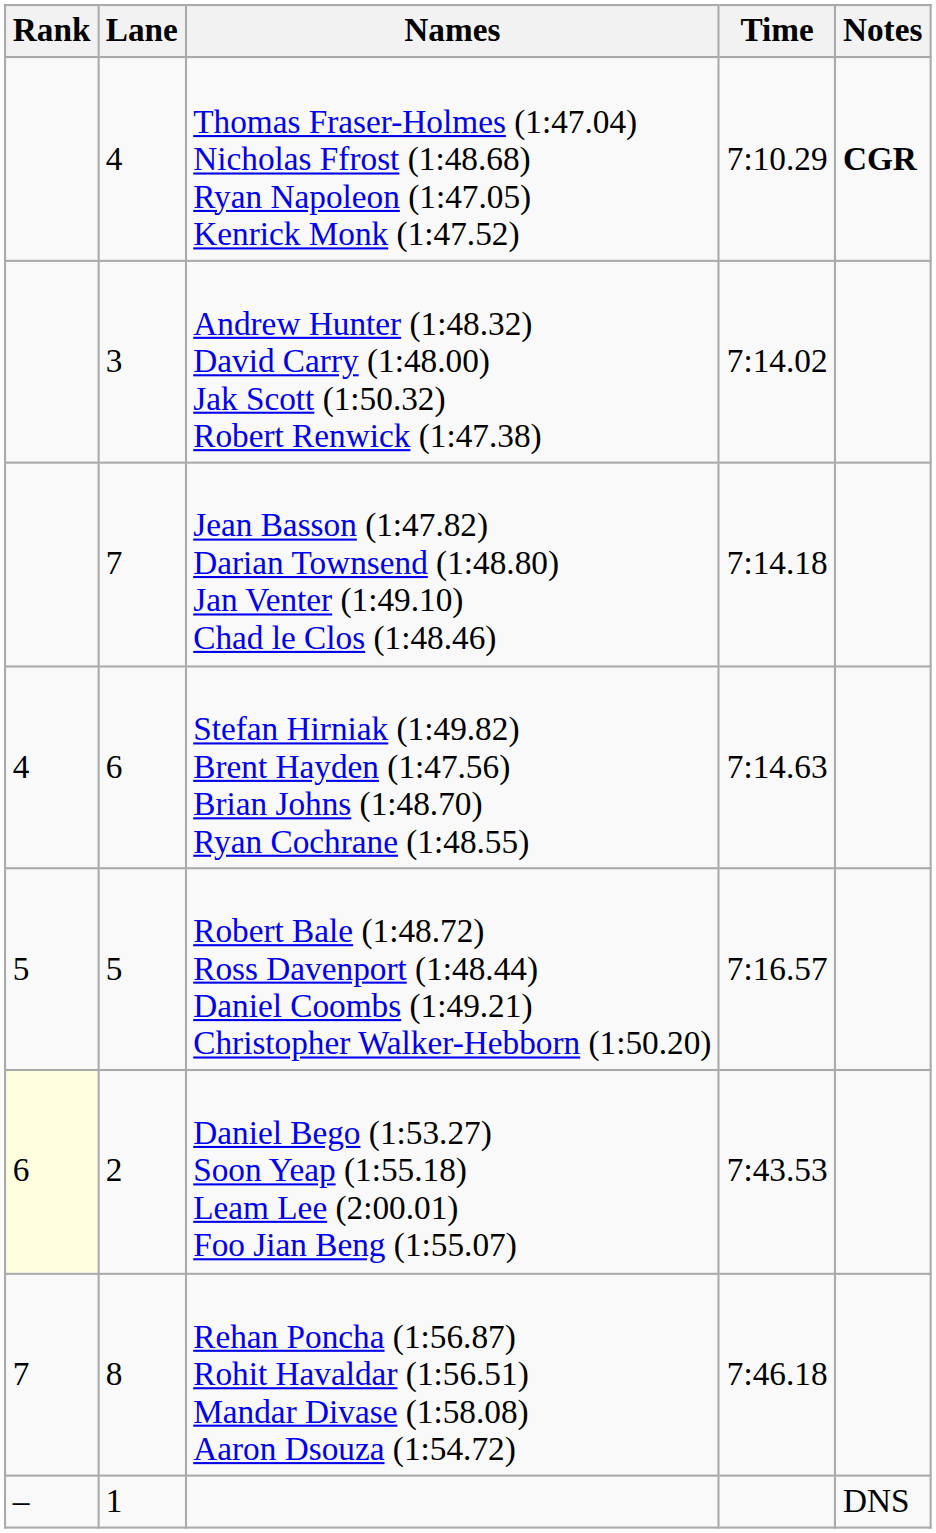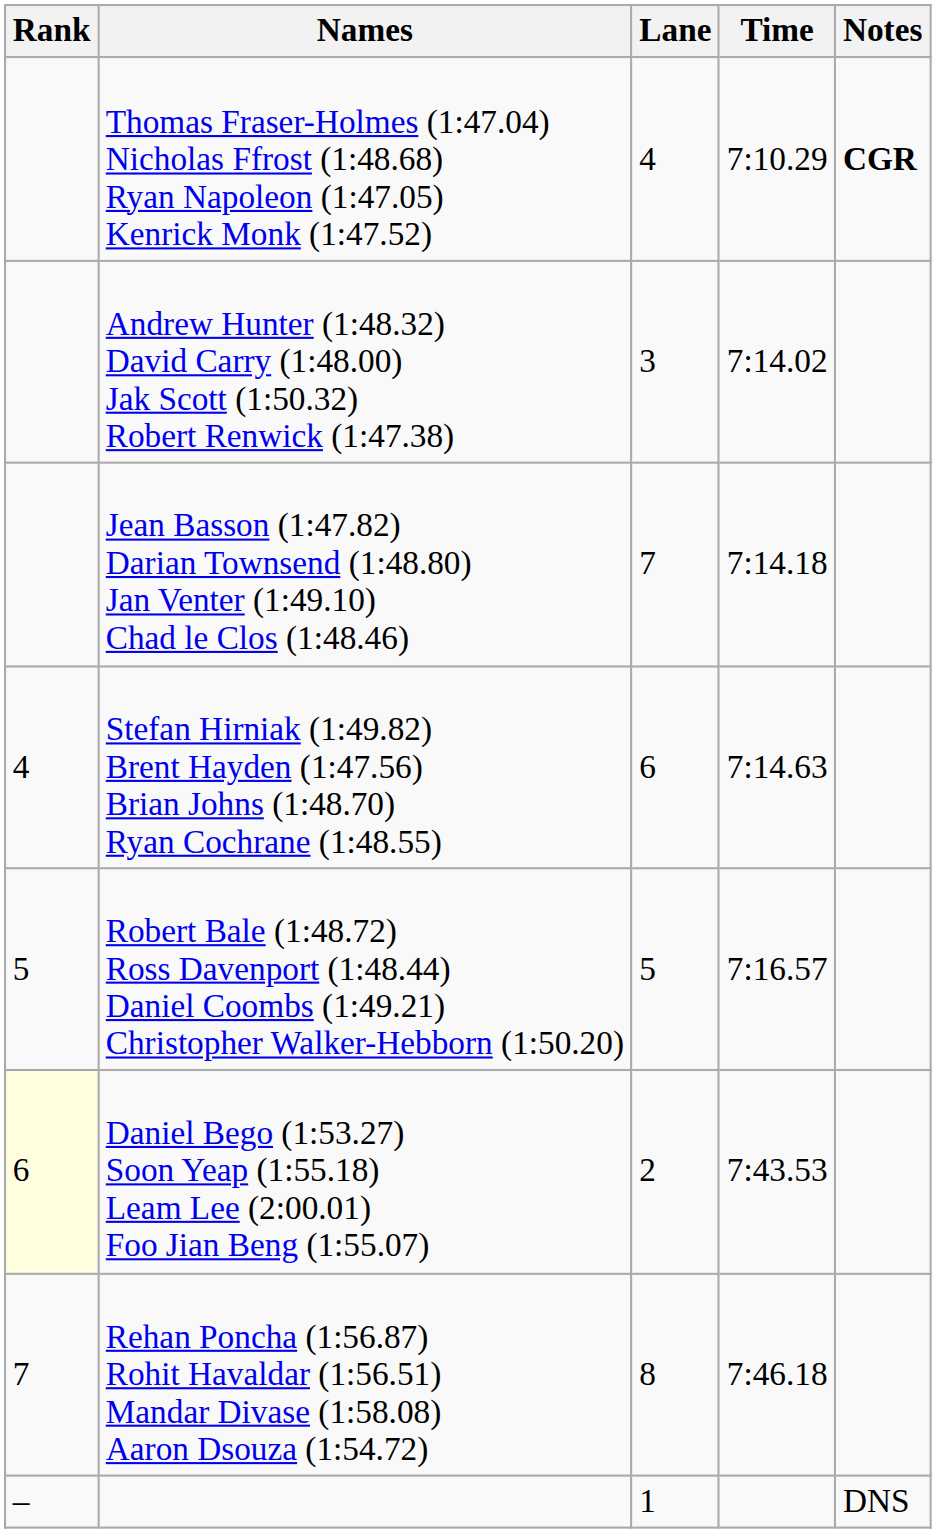columns swapped: (142, 30) <-> (452, 30)
